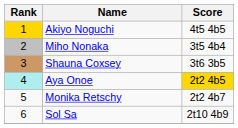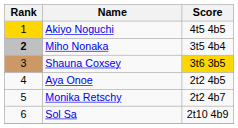(24, 47) normal -> (24, 47) bold
(208, 64) no background -> (208, 64) gold background
(24, 81) paleturquoise background -> (24, 81) no background
(208, 81) gold background -> (208, 81) no background
